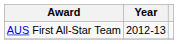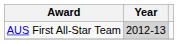(146, 30) no background -> (146, 30) lightgrey background
